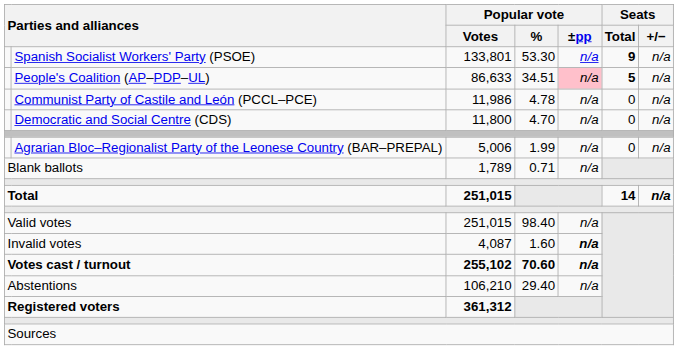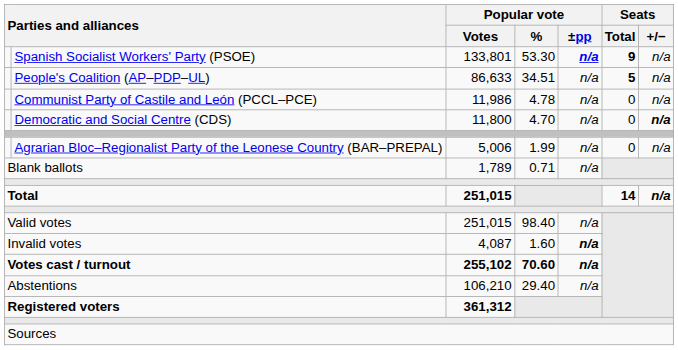(589, 57) normal -> (589, 57) bold
(589, 78) pink background -> (589, 78) no background
(661, 120) normal -> (661, 120) bold
